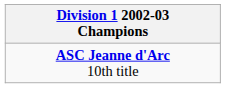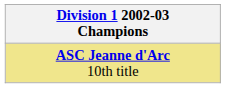(113, 63) no background -> (113, 63) khaki background
